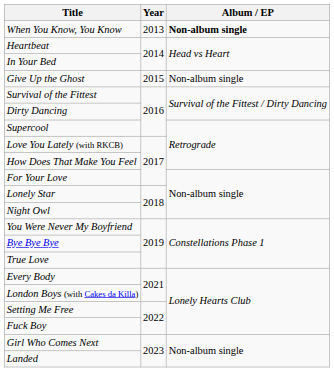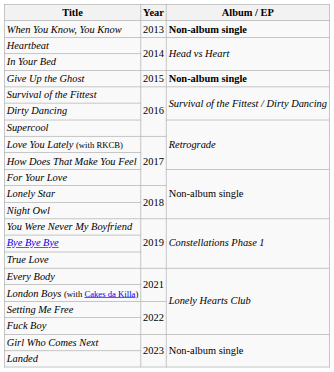(206, 78) normal -> (208, 78) bold
